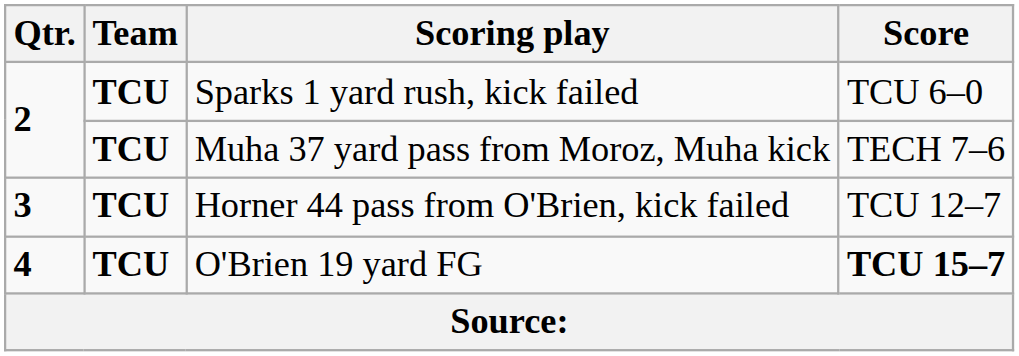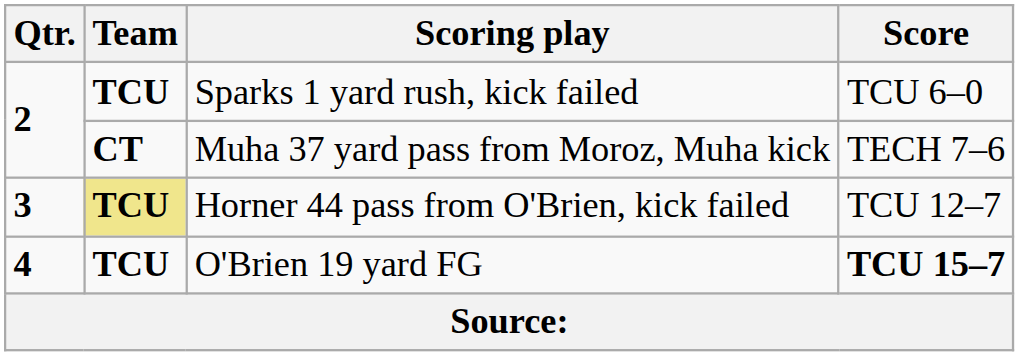(131, 148) TCU -> (118, 148) CT
(131, 206) no background -> (131, 206) khaki background
